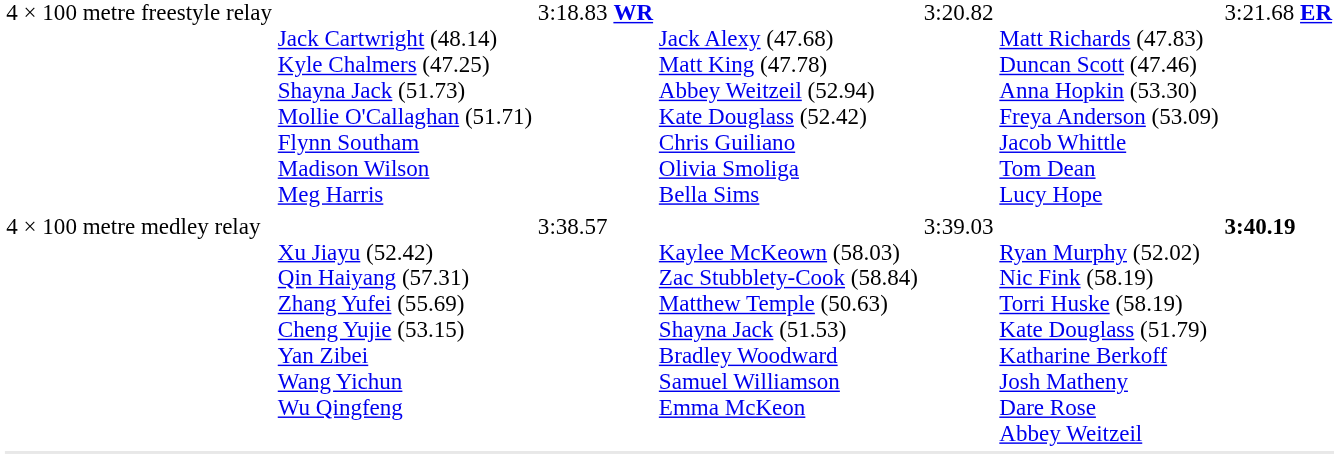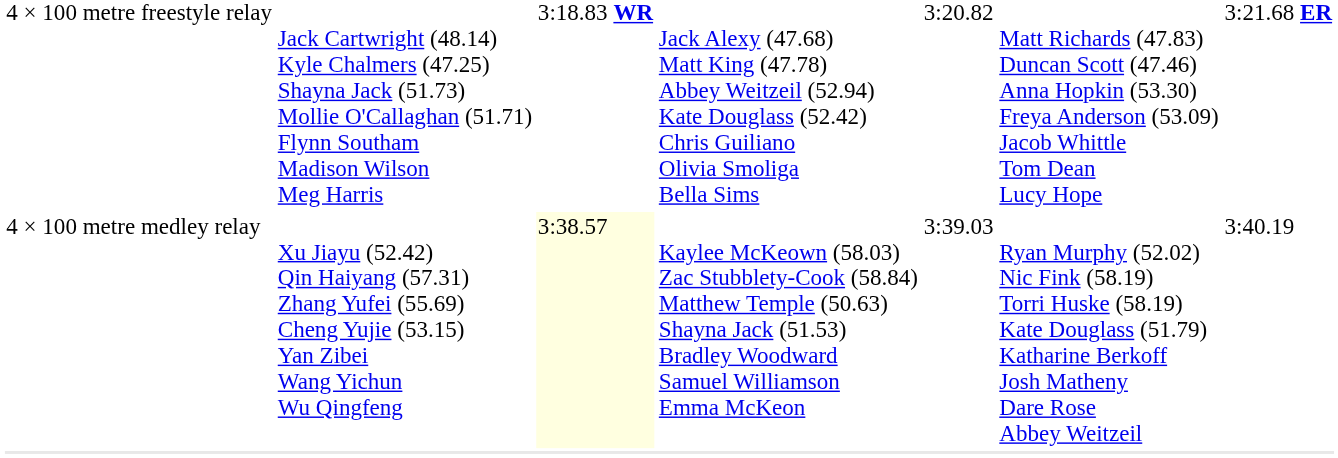(573, 226) no background -> (573, 226) lightyellow background
(1260, 226) bold -> (1259, 226) normal
